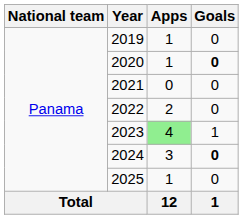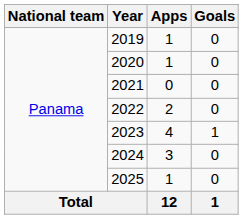(215, 62) bold -> (215, 62) normal
(169, 132) lightgreen background -> (169, 132) no background
(215, 156) bold -> (215, 156) normal
